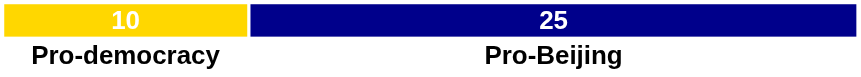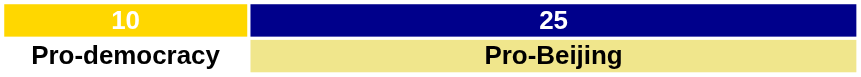(554, 55) no background -> (554, 55) khaki background
